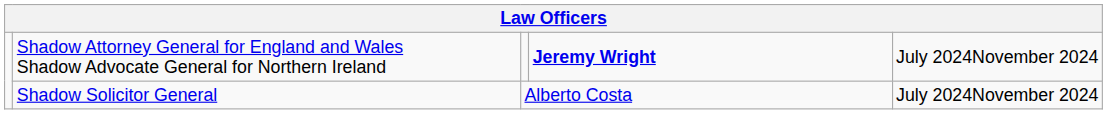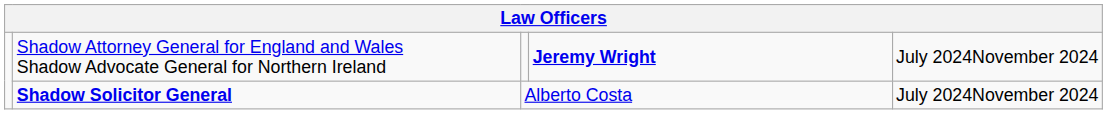(117, 94) normal -> (124, 94) bold
